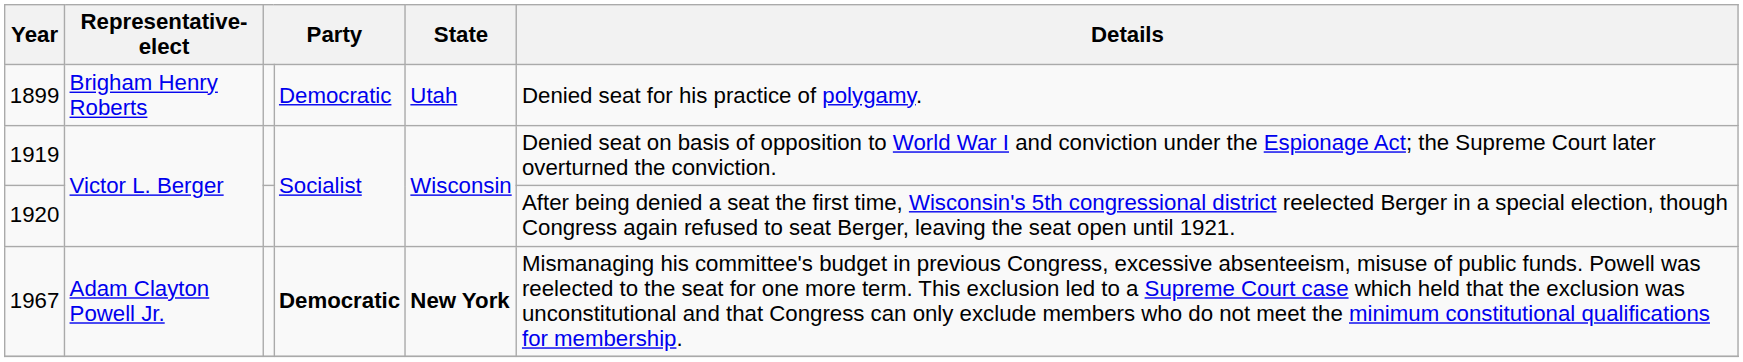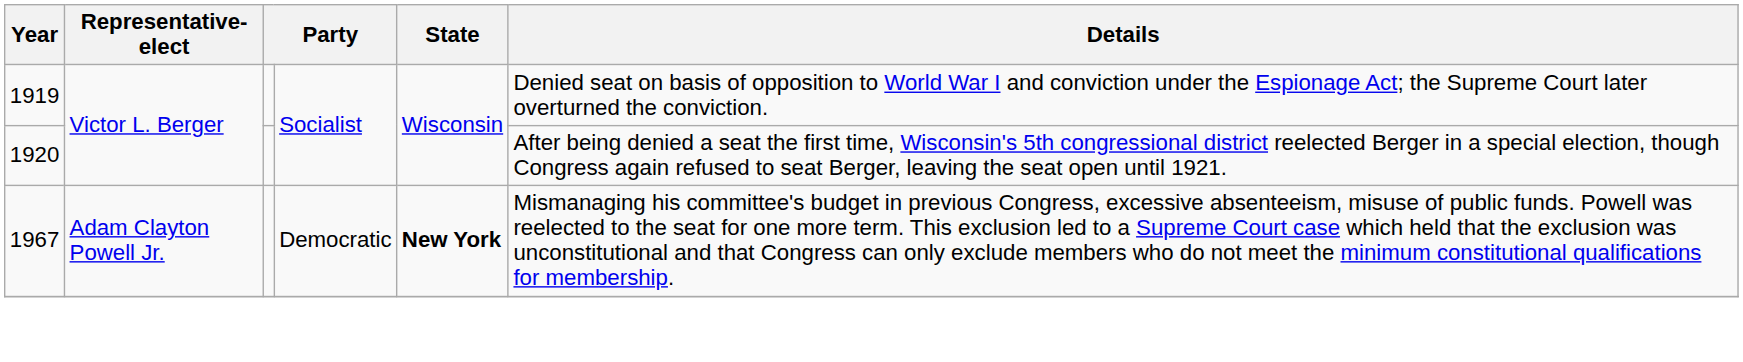- row: (35, 94)
(340, 300) bold -> (335, 240) normal
